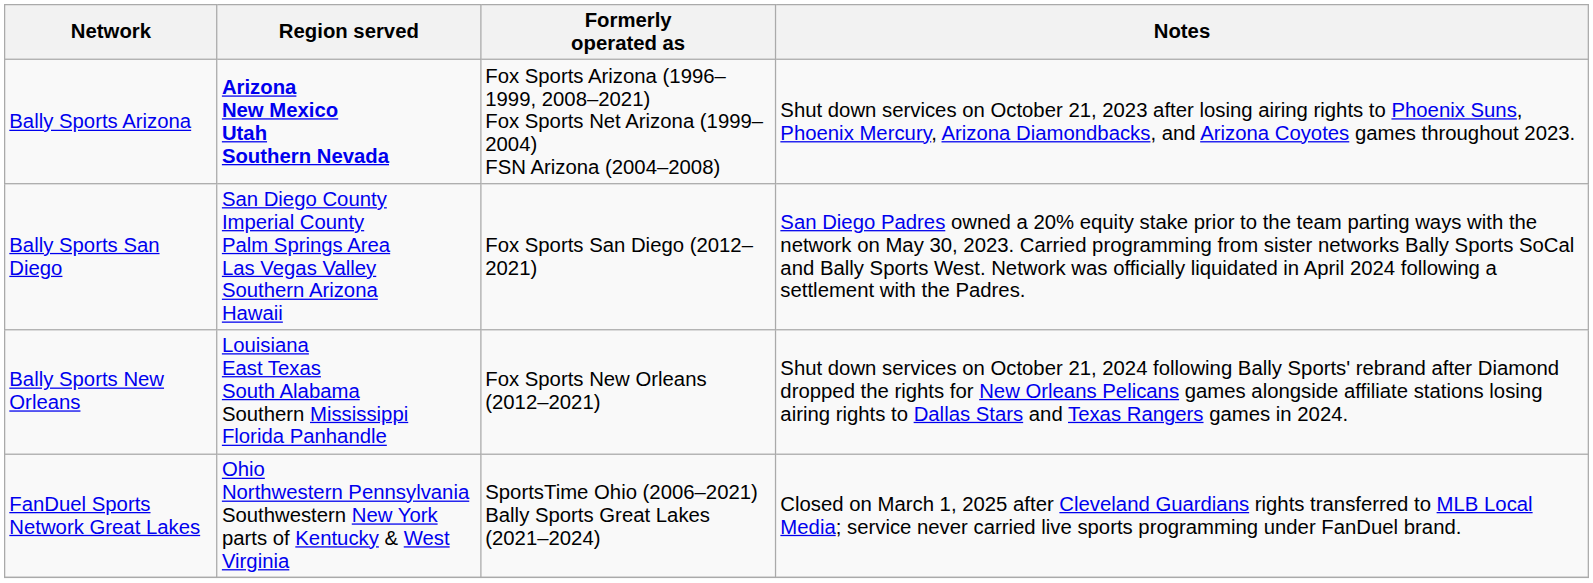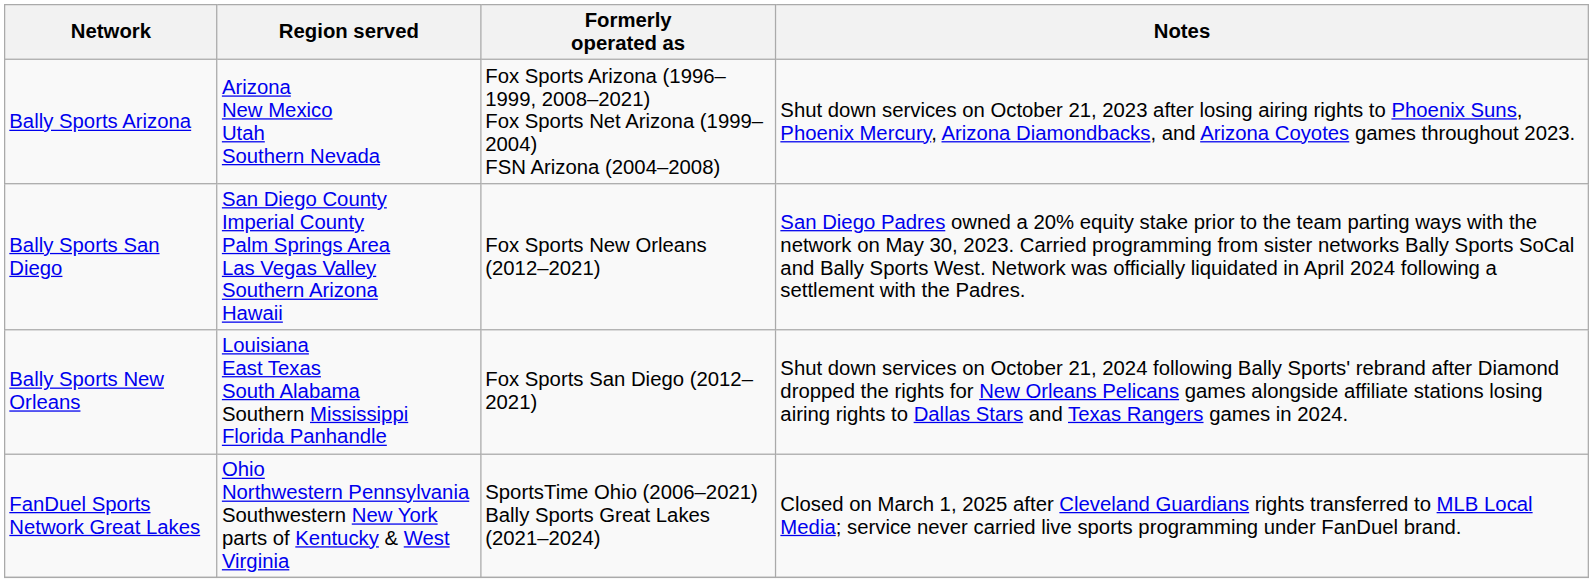(305, 121) bold -> (301, 121) normal
(619, 256) Fox Sports San Diego (2012–2021) -> (596, 256) Fox Sports New Orleans (2012–2021)
(596, 391) Fox Sports New Orleans (2012–2021) -> (619, 391) Fox Sports San Diego (2012–2021)
